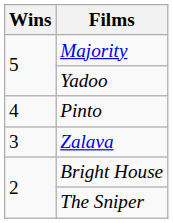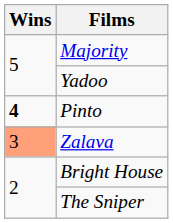(14, 111) normal -> (14, 111) bold
(14, 141) no background -> (14, 141) lightsalmon background
